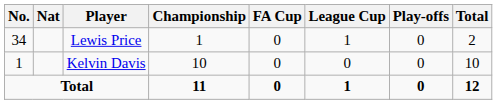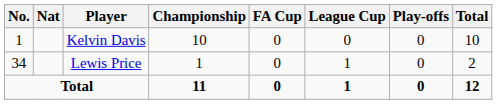rows swapped: (106, 63) <-> (106, 39)
